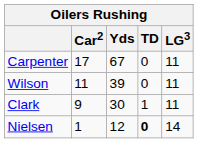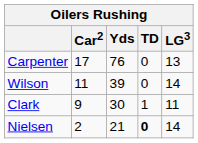(117, 62) 67 -> (117, 62) 76
(172, 62) 11 -> (173, 62) 13
(172, 83) 11 -> (173, 83) 14
(78, 126) 1 -> (78, 126) 2
(117, 126) 12 -> (117, 126) 21
